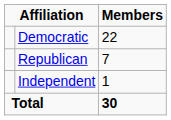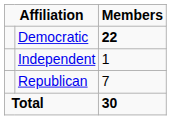(110, 37) normal -> (110, 37) bold
rows swapped: (53, 59) <-> (57, 81)
